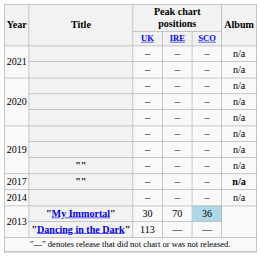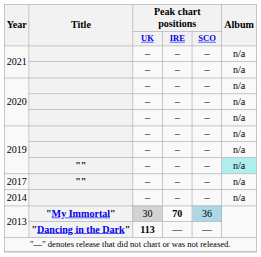(239, 165) no background -> (239, 165) paleturquoise background
(239, 181) bold -> (239, 181) normal
(147, 213) no background -> (147, 213) lightgrey background
(177, 213) normal -> (177, 213) bold
(147, 229) normal -> (147, 229) bold
